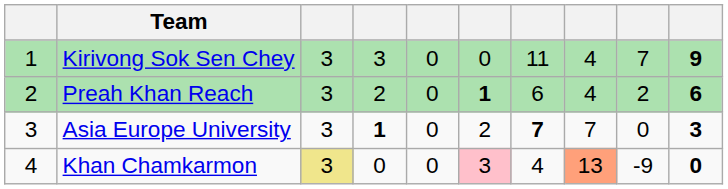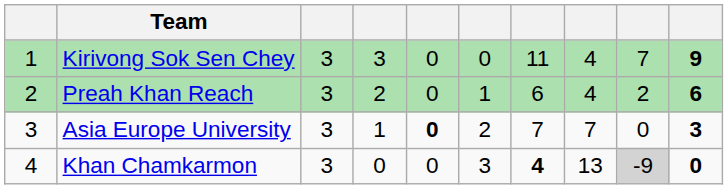(485, 93) bold -> (485, 93) normal
(380, 129) bold -> (380, 129) normal
(432, 129) normal -> (432, 129) bold
(538, 129) bold -> (538, 129) normal
(327, 165) khaki background -> (327, 165) no background
(485, 165) pink background -> (485, 165) no background
(538, 165) normal -> (538, 165) bold
(590, 165) lightsalmon background -> (590, 165) no background
(643, 165) no background -> (643, 165) lightgrey background
